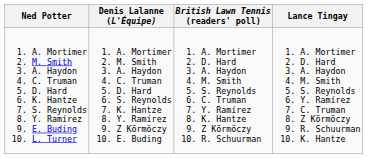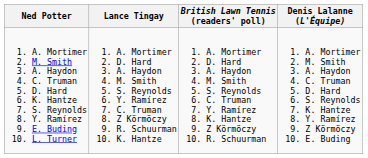columns swapped: (318, 16) <-> (131, 16)
